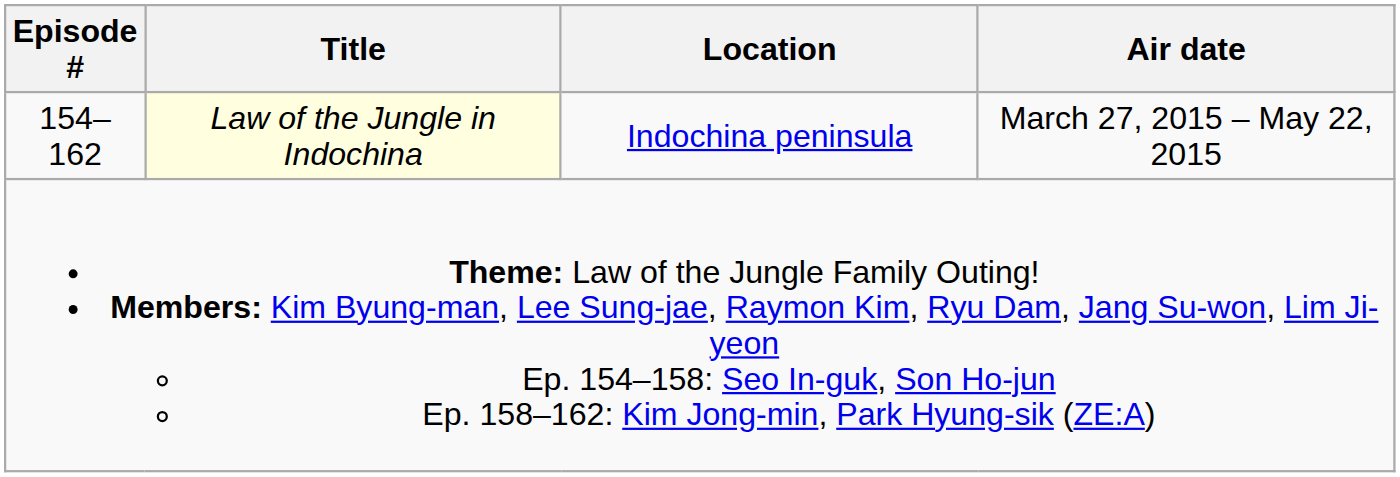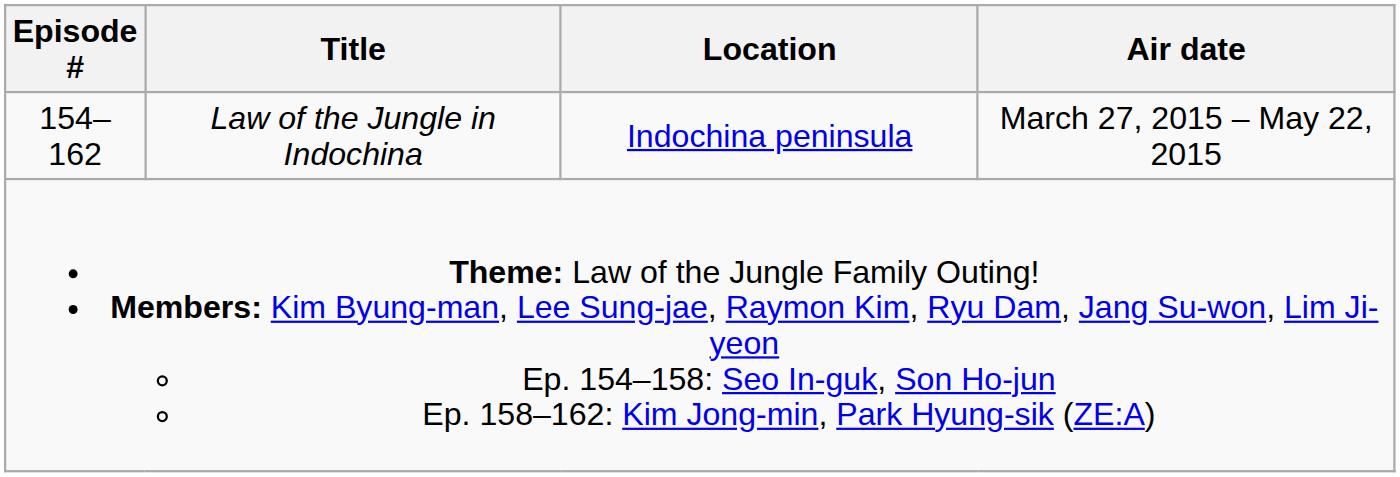(353, 135) lightyellow background -> (353, 135) no background
